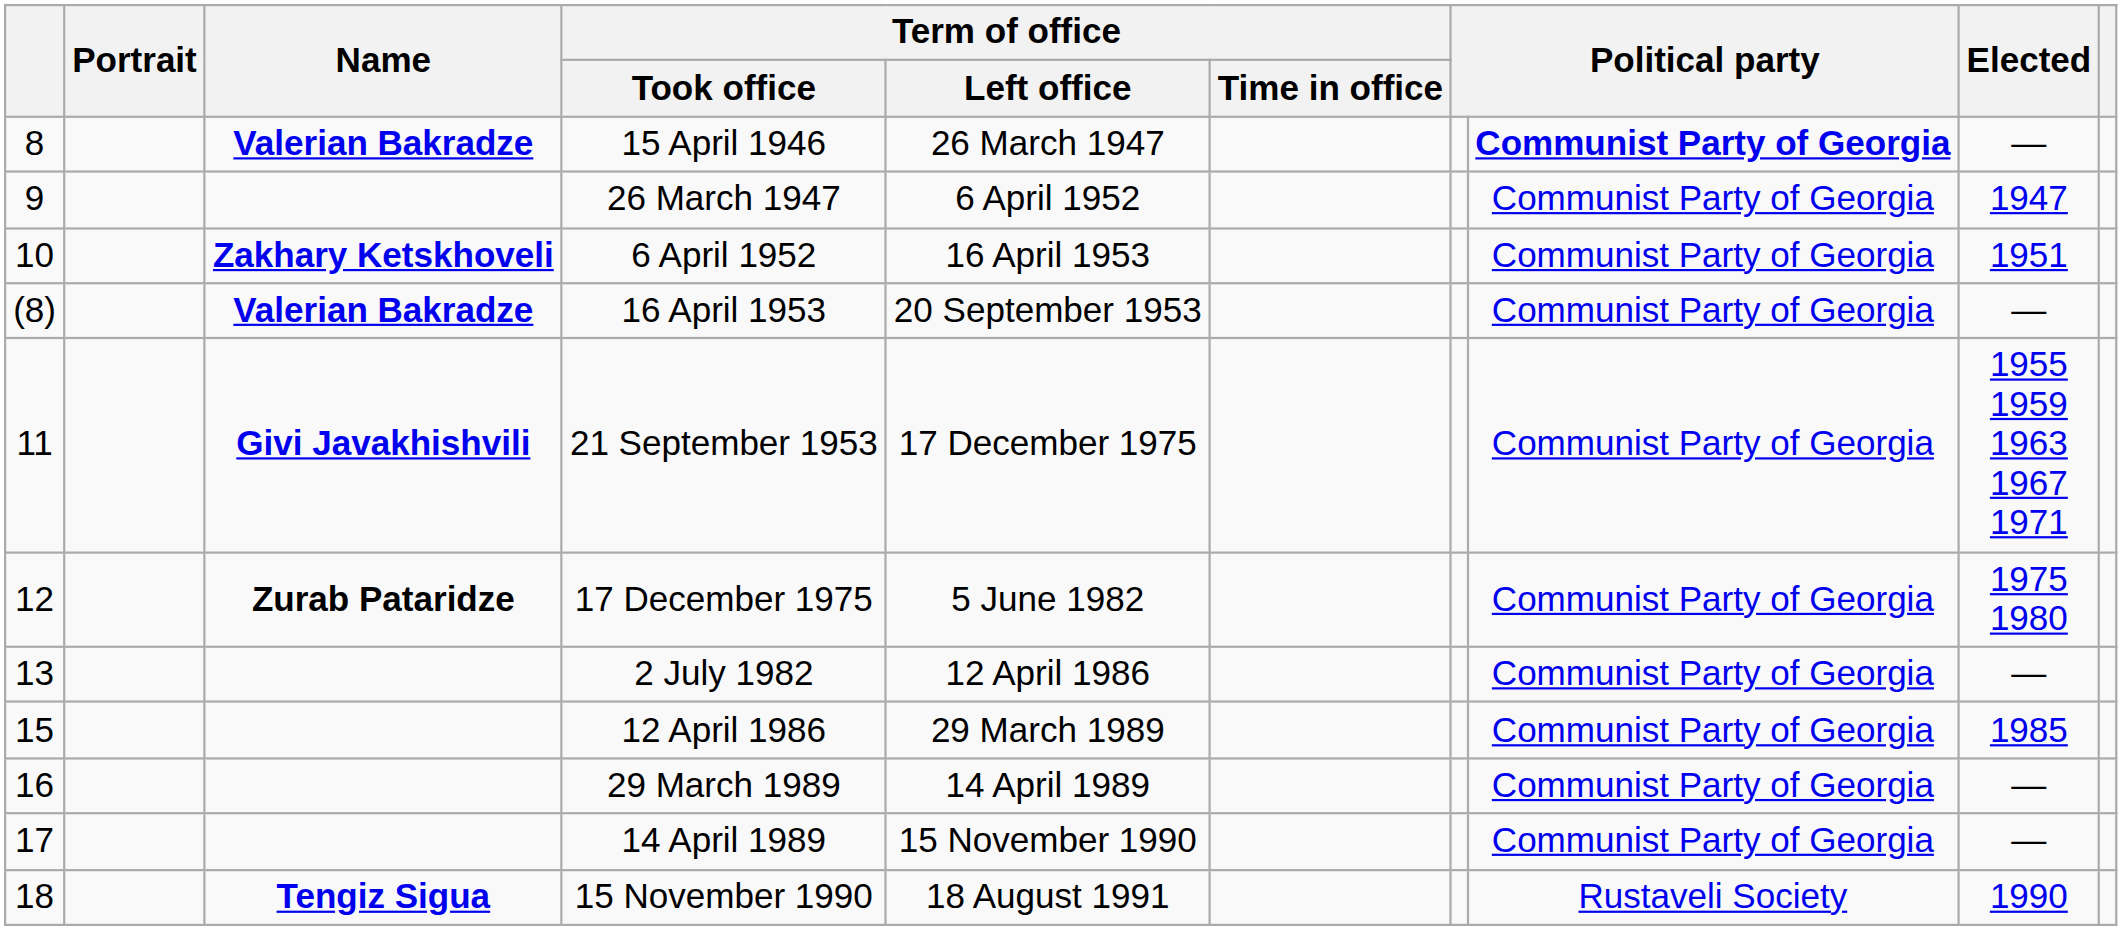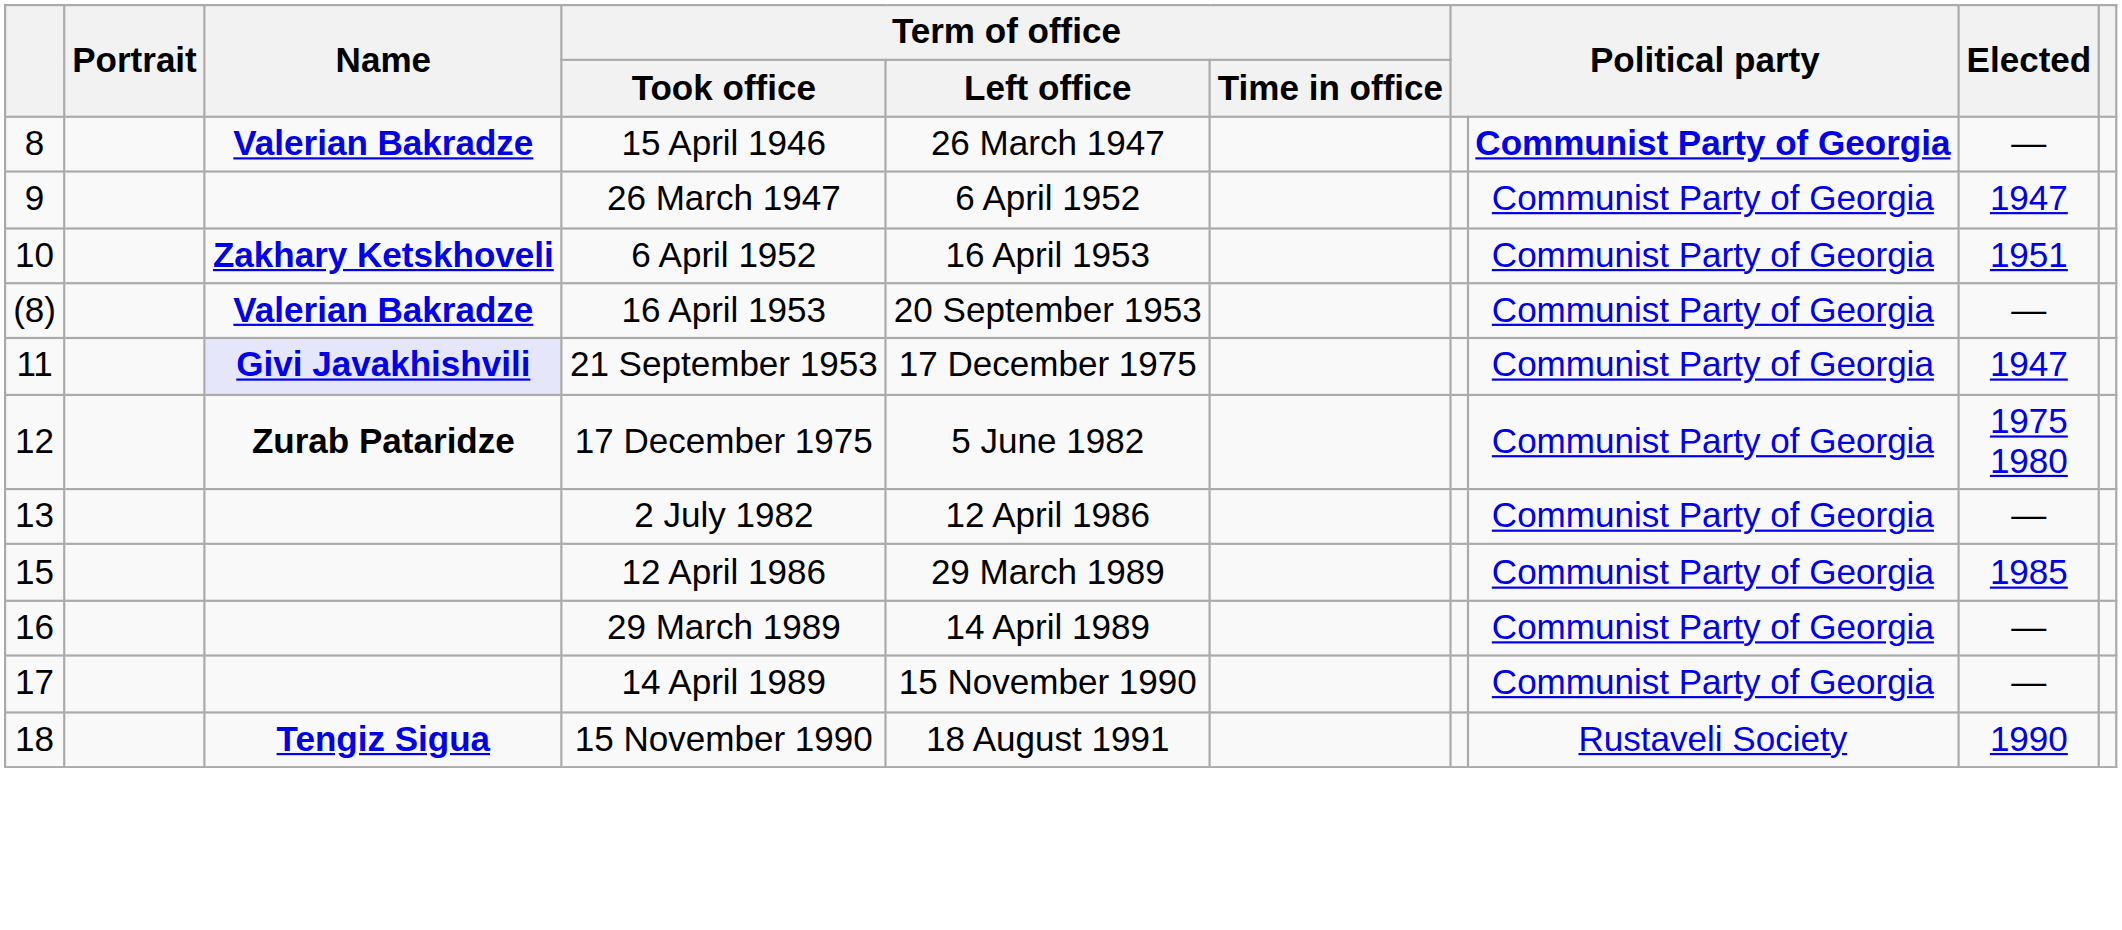(383, 444) no background -> (383, 365) lavender background
(2029, 444) 1955 1959 1963 1967 1971 -> (2029, 365) 1947
